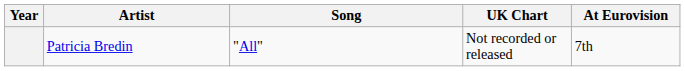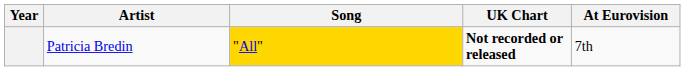(248, 46) no background -> (248, 46) gold background
(511, 46) normal -> (514, 46) bold
